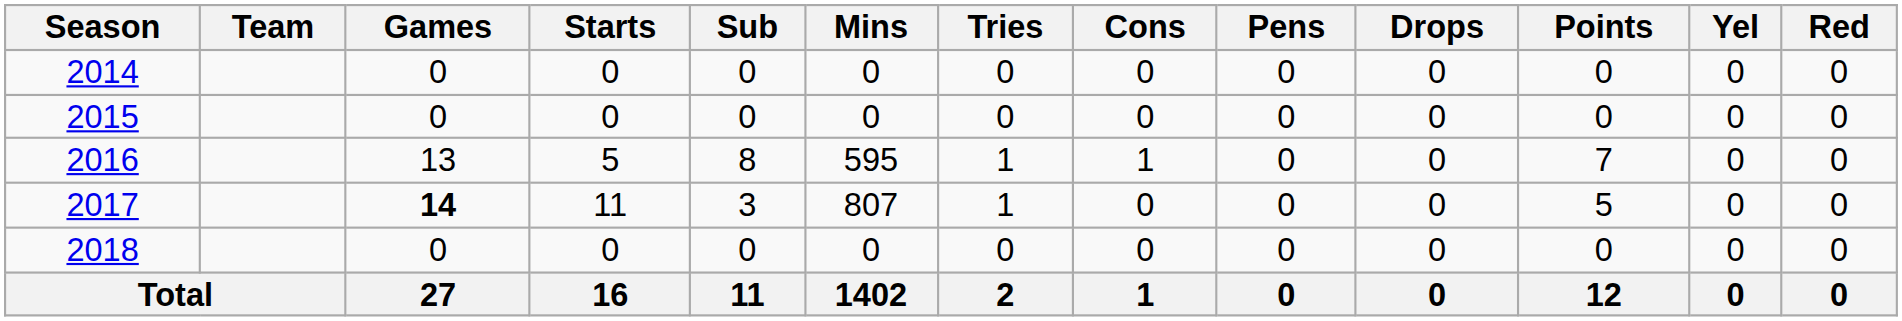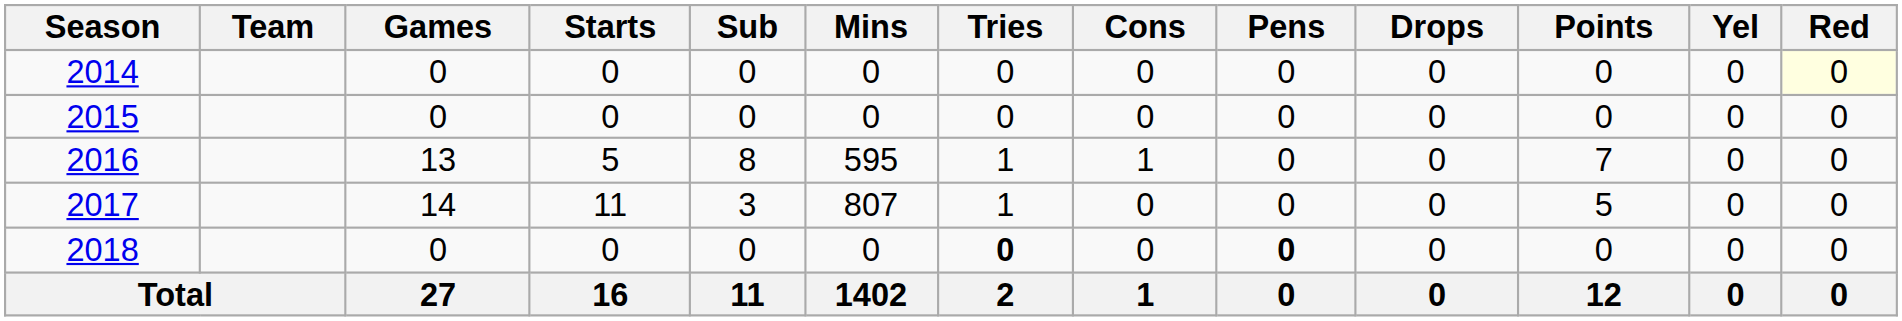(1839, 71) no background -> (1839, 71) lightyellow background
(438, 204) bold -> (438, 204) normal
(1005, 249) normal -> (1005, 249) bold
(1286, 249) normal -> (1286, 249) bold
